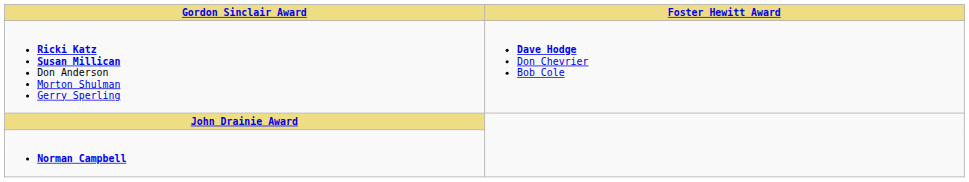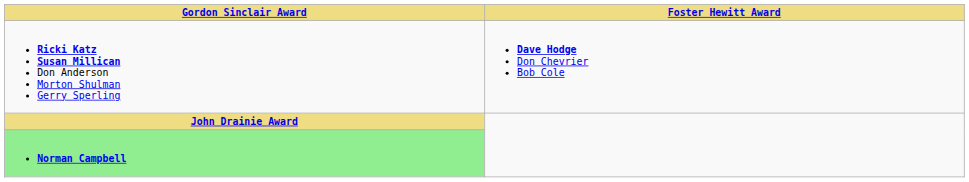(244, 159) no background -> (244, 159) lightgreen background
